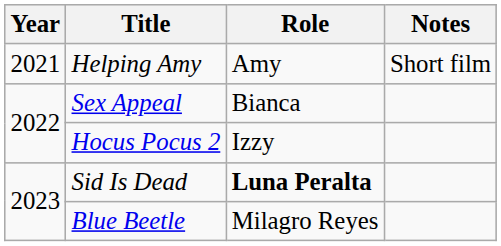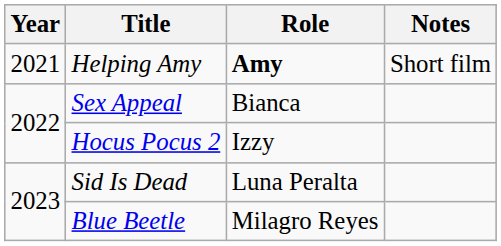(257, 63) normal -> (257, 63) bold
(302, 181) bold -> (295, 181) normal
